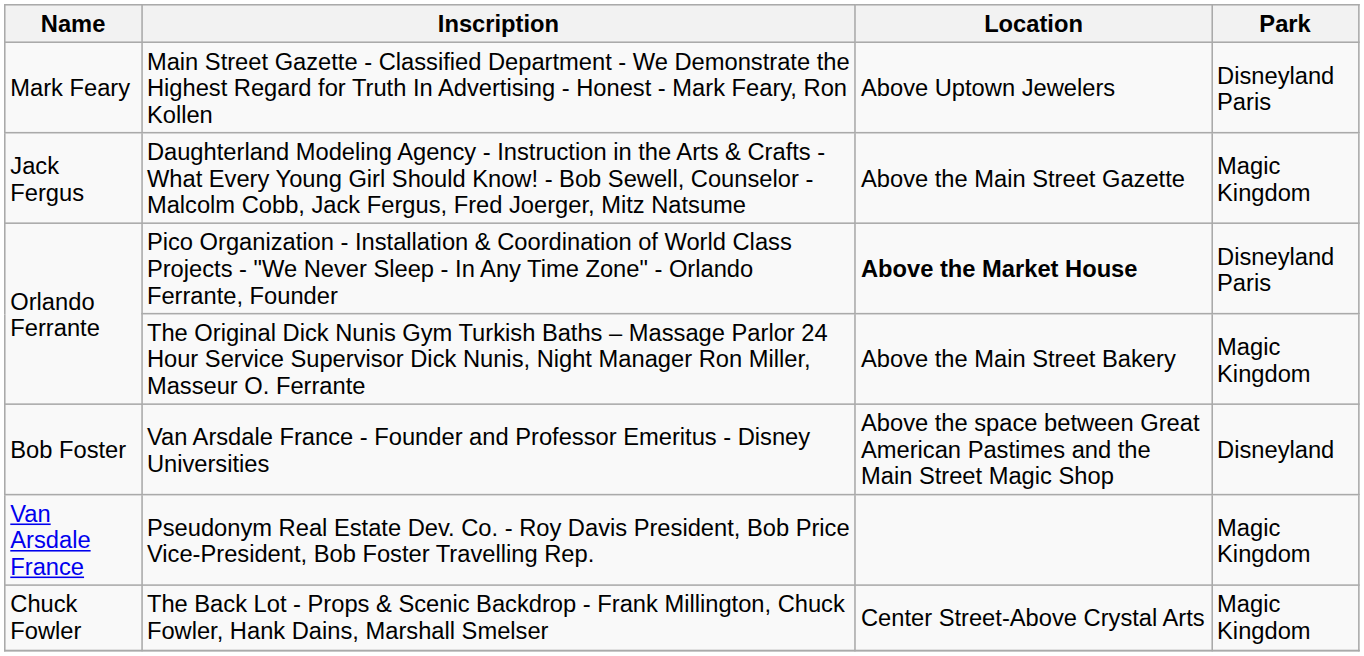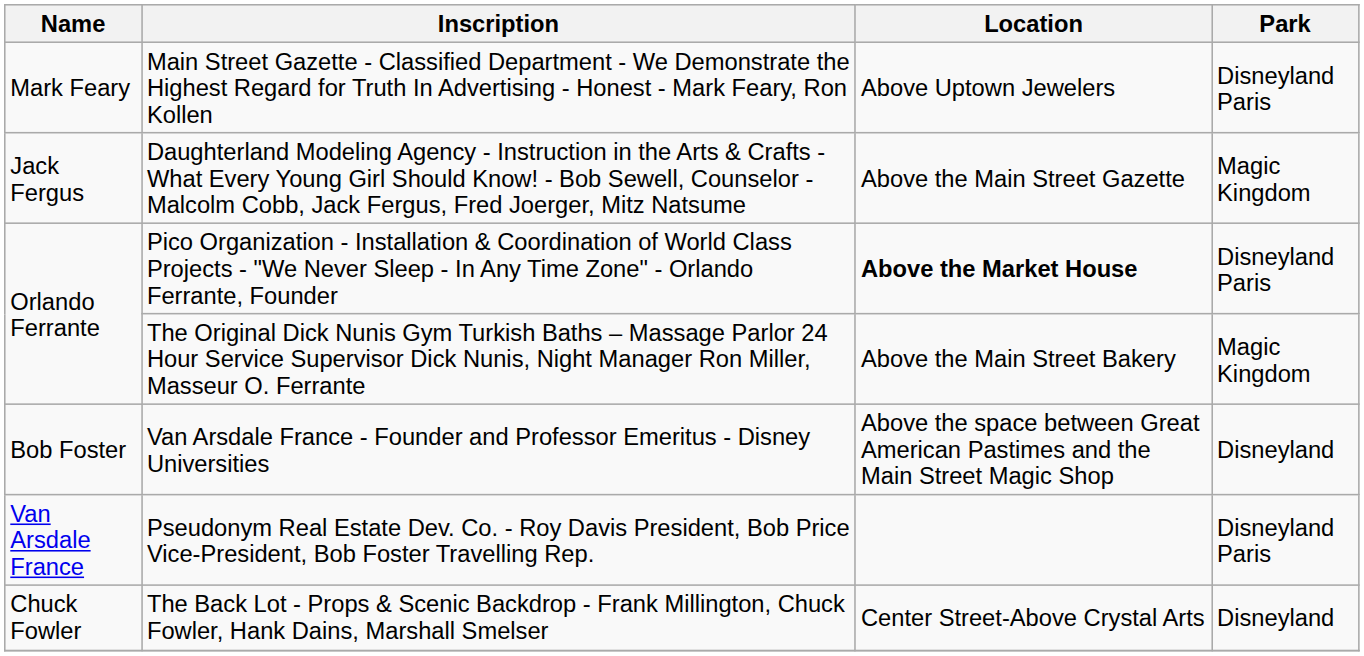(1264, 541) Magic Kingdom -> (1276, 541) Disneyland Paris
(1264, 618) Magic Kingdom -> (1276, 618) Disneyland
